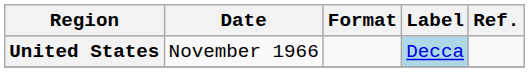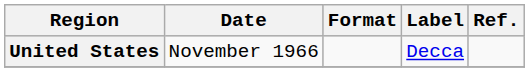(435, 52) lightblue background -> (435, 52) no background
